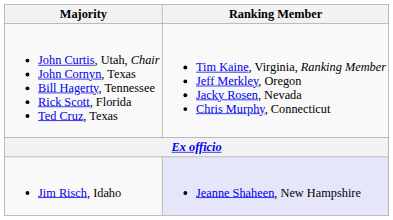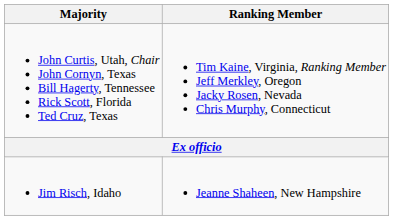(276, 193) lavender background -> (276, 193) no background
